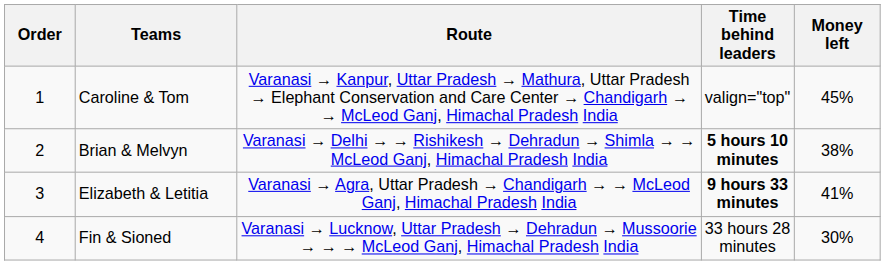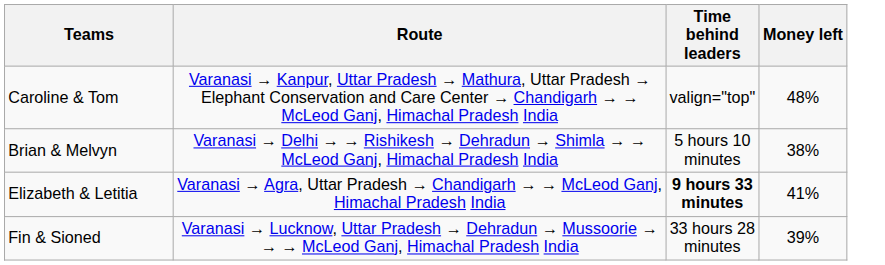- column: (40, 35)
(837, 97) 45% -> (803, 97) 48%
(748, 150) bold -> (712, 150) normal
(837, 237) 30% -> (803, 237) 39%
